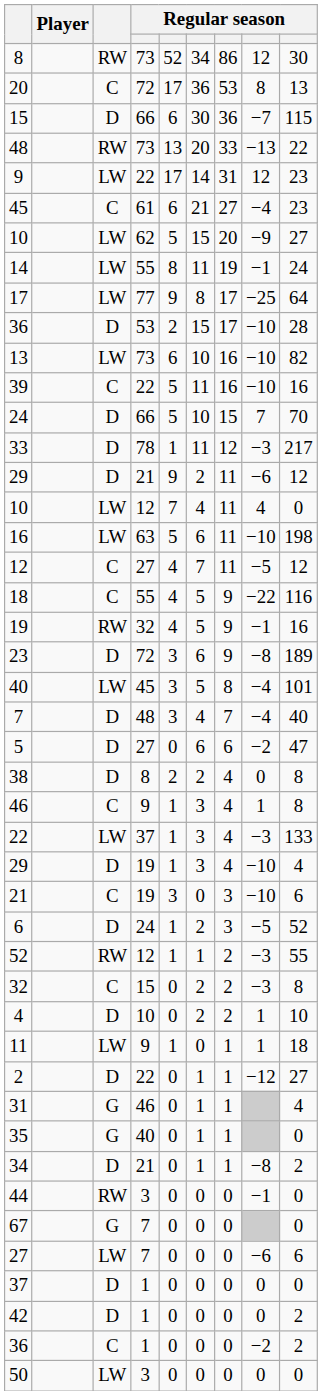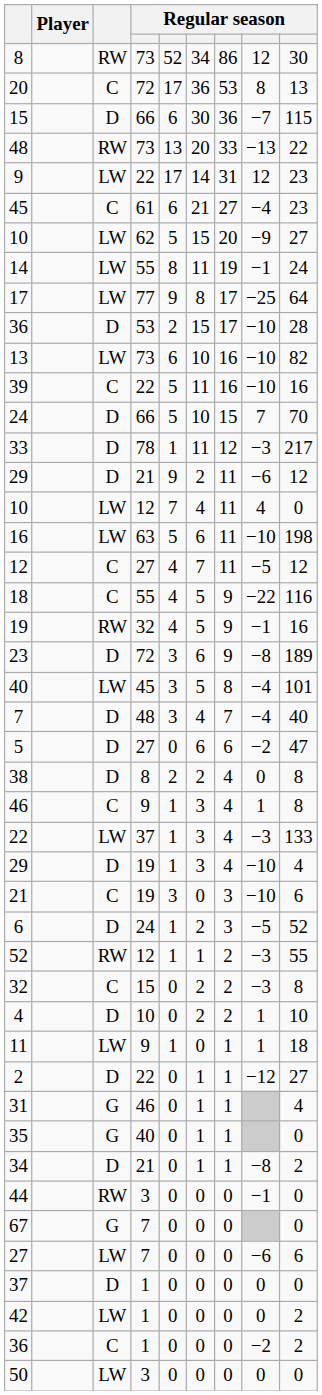(112, 1315) D -> (112, 1315) LW
